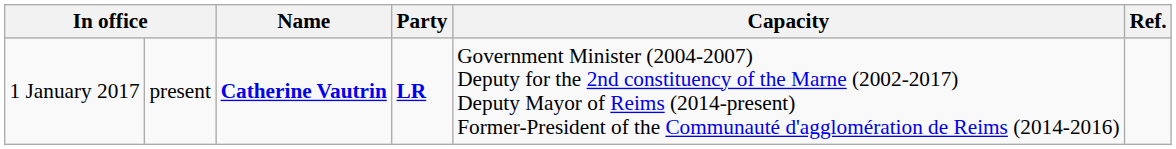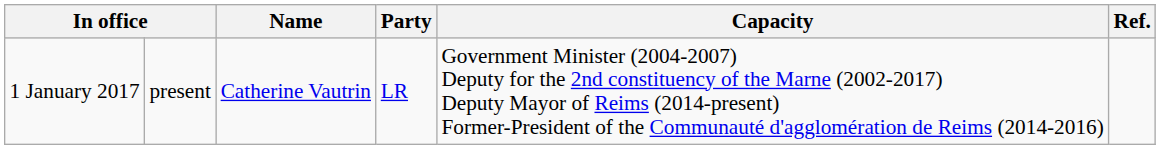(304, 91) bold -> (296, 91) normal
(411, 91) bold -> (394, 91) normal
